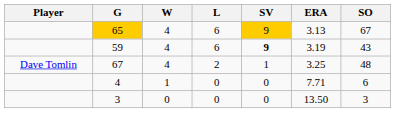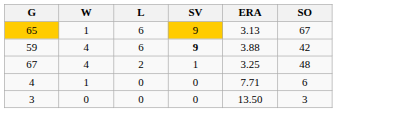- column: (48, 13)
(167, 30) 4 -> (86, 30) 1
(316, 47) 3.19 -> (250, 47) 3.88
(366, 47) 43 -> (305, 47) 42
